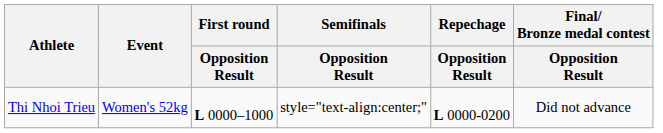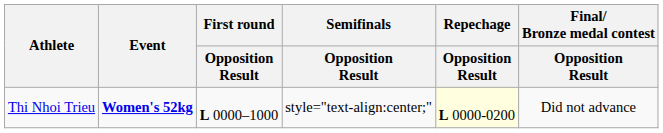(145, 107) normal -> (147, 107) bold
(472, 116) no background -> (477, 116) lightyellow background
